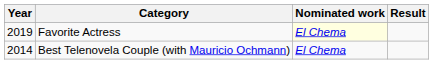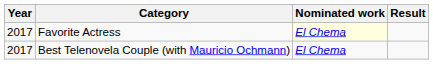(20, 31) 2019 -> (20, 31) 2017
(20, 50) 2014 -> (20, 50) 2017
